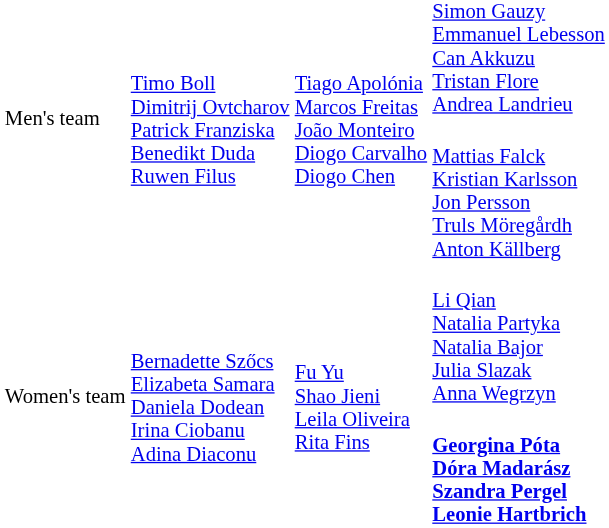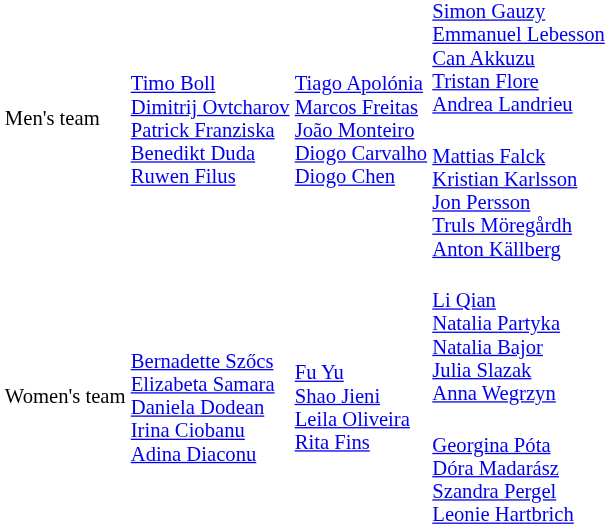(509, 479) bold -> (503, 479) normal
